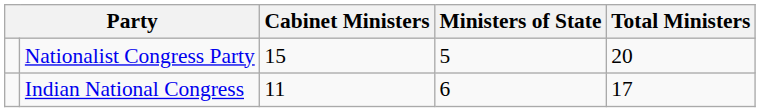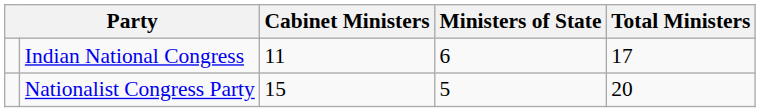rows swapped: (134, 89) <-> (140, 55)
